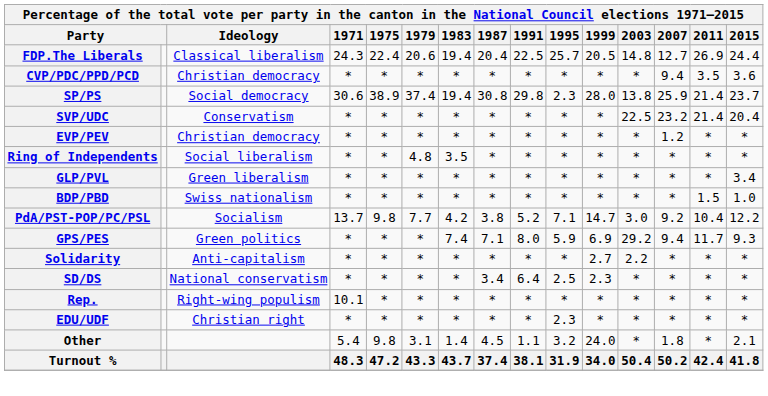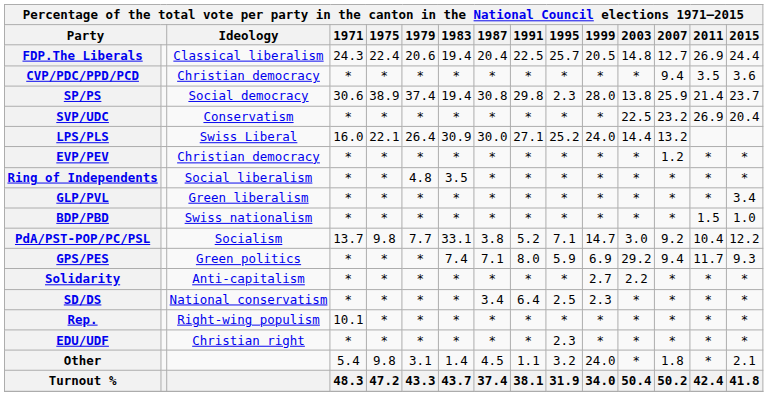(708, 116) 21.4 -> (708, 116) 26.9
+ row: (83, 137)
(456, 218) 4.2 -> (456, 238) 33.1
